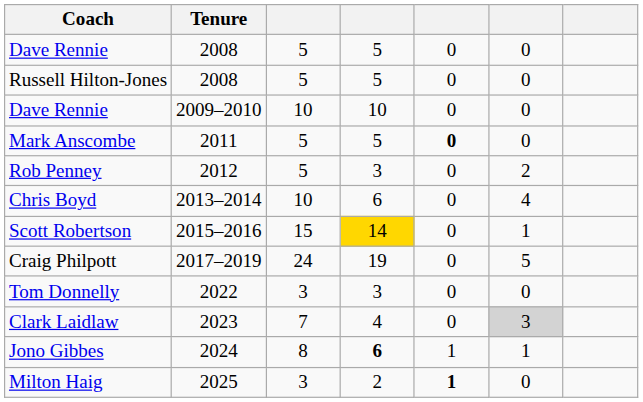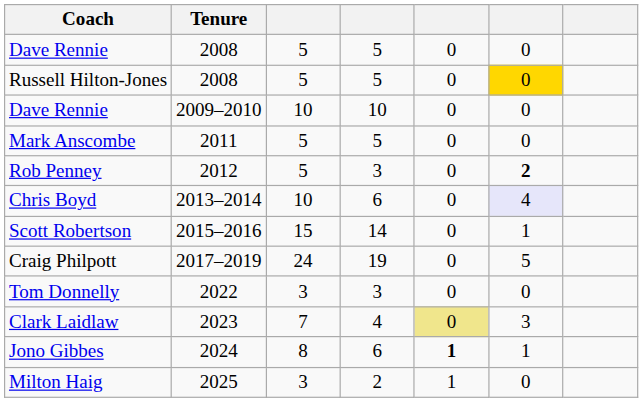(526, 79) no background -> (526, 79) gold background
(452, 140) bold -> (452, 140) normal
(526, 170) normal -> (526, 170) bold
(526, 200) no background -> (526, 200) lavender background
(377, 230) gold background -> (377, 230) no background
(452, 321) no background -> (452, 321) khaki background
(526, 321) lightgrey background -> (526, 321) no background
(377, 351) bold -> (377, 351) normal
(452, 351) normal -> (452, 351) bold
(452, 381) bold -> (452, 381) normal
